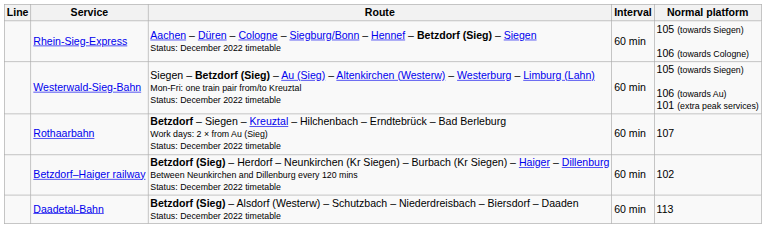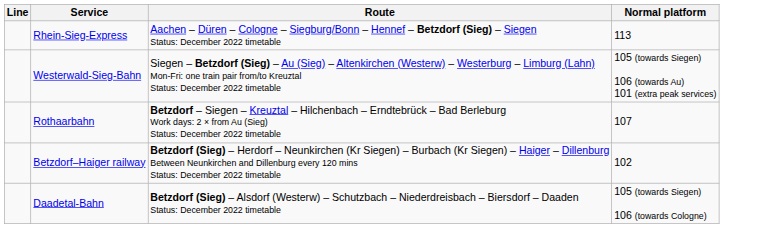- column: (633, 12)
(703, 41) 105 (towards Siegen) 106 (towards Cologne) -> (623, 35) 113
(665, 209) 113 -> (660, 203) 105 (towards Siegen) 106 (towards Cologne)
